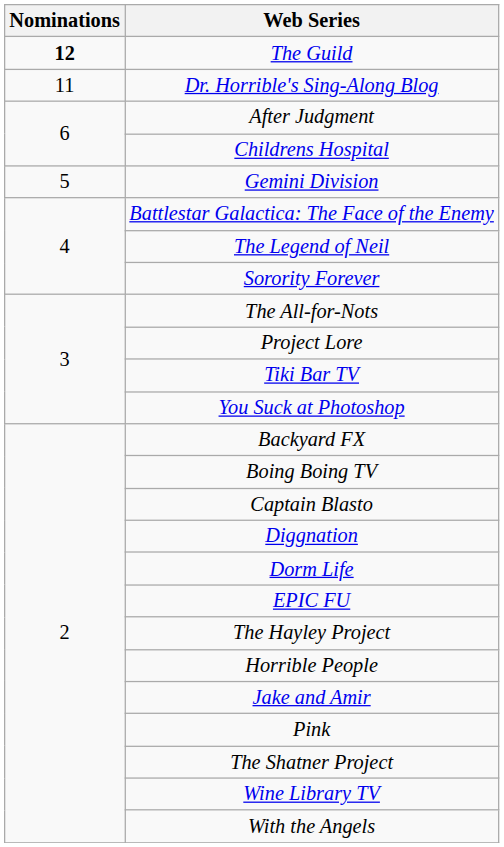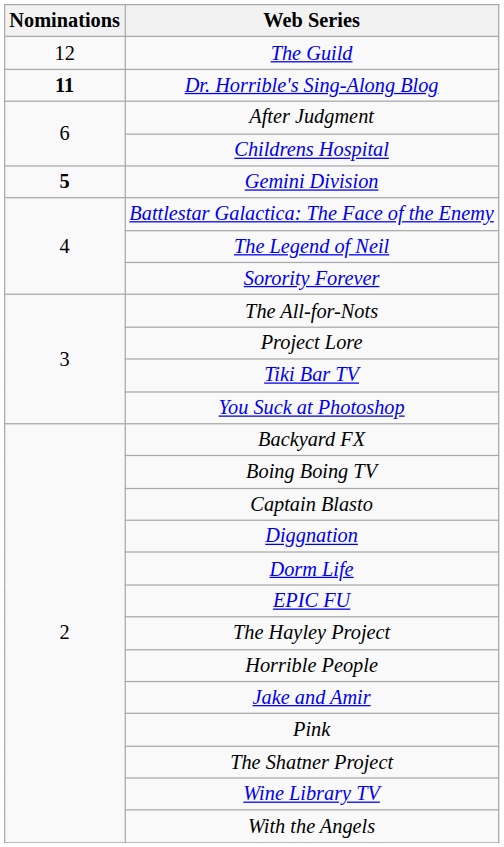(65, 52) bold -> (65, 52) normal
(65, 85) normal -> (65, 85) bold
(65, 181) normal -> (65, 181) bold
